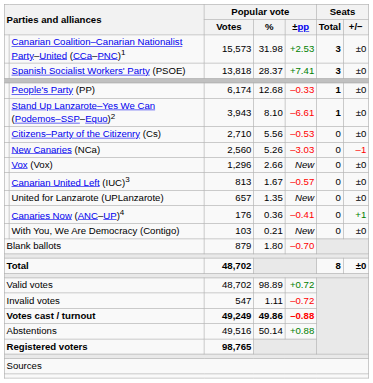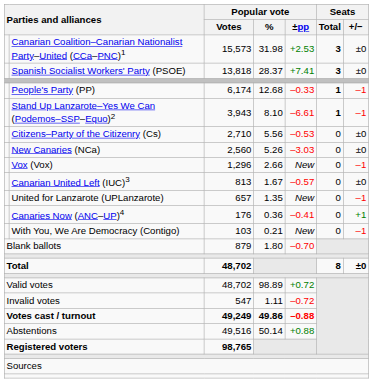(361, 90) ±0 -> (361, 90) –1
(361, 112) ±0 -> (361, 112) –1
(361, 149) –1 -> (361, 149) ±0
(361, 165) ±0 -> (361, 165) –1
(361, 198) ±0 -> (361, 198) –1
(361, 231) ±0 -> (361, 231) –1
